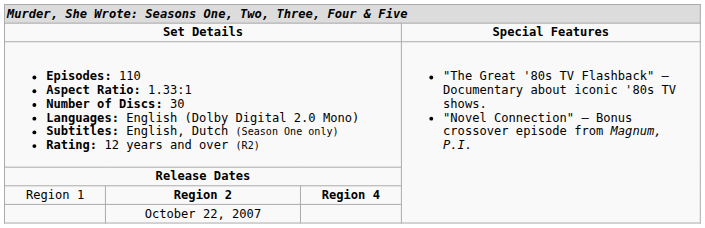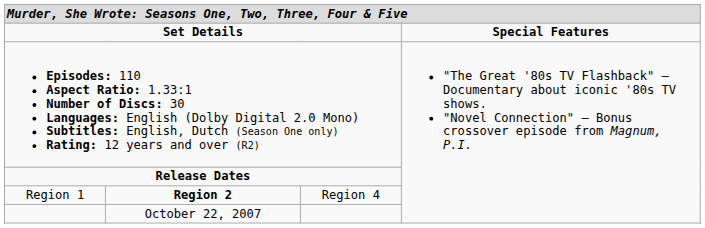(351, 195) bold -> (351, 195) normal
